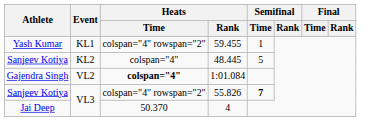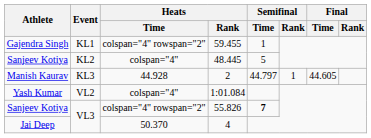(38, 44) Yash Kumar -> (38, 44) Gajendra Singh
+ row: (228, 76)
(38, 76) Gajendra Singh -> (38, 92) Yash Kumar
(154, 76) bold -> (154, 92) normal
